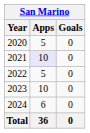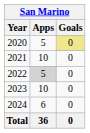(71, 43) no background -> (71, 43) khaki background
(43, 58) lavender background -> (43, 58) no background
(43, 74) no background -> (43, 74) lightgrey background
